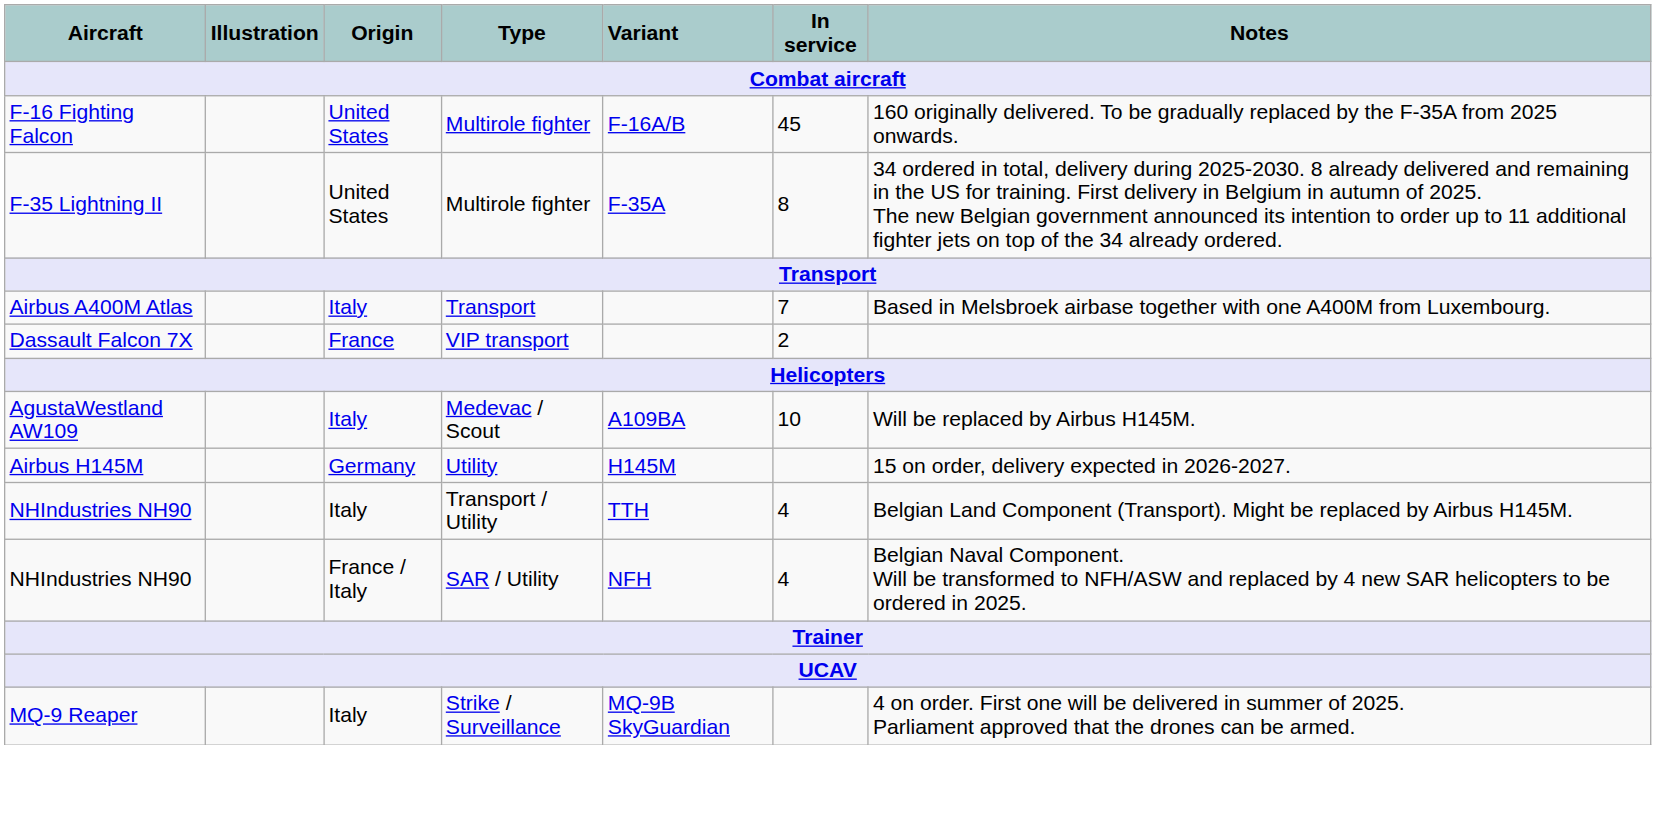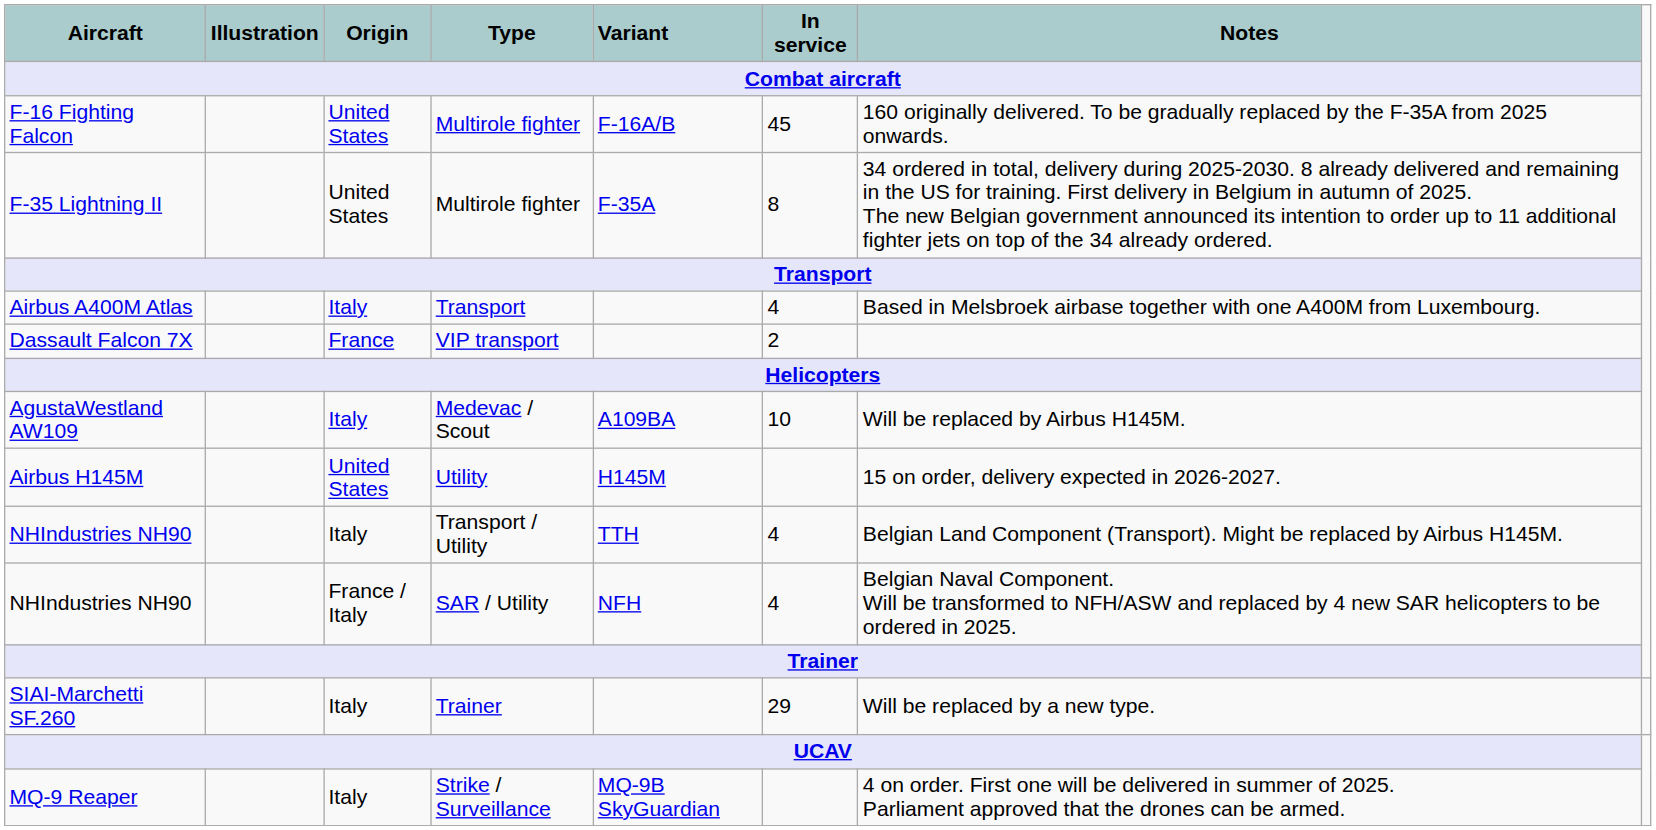(783, 307) 7 -> (773, 307) 4
(372, 465) Germany -> (359, 477) United States
+ row: (76, 706)
